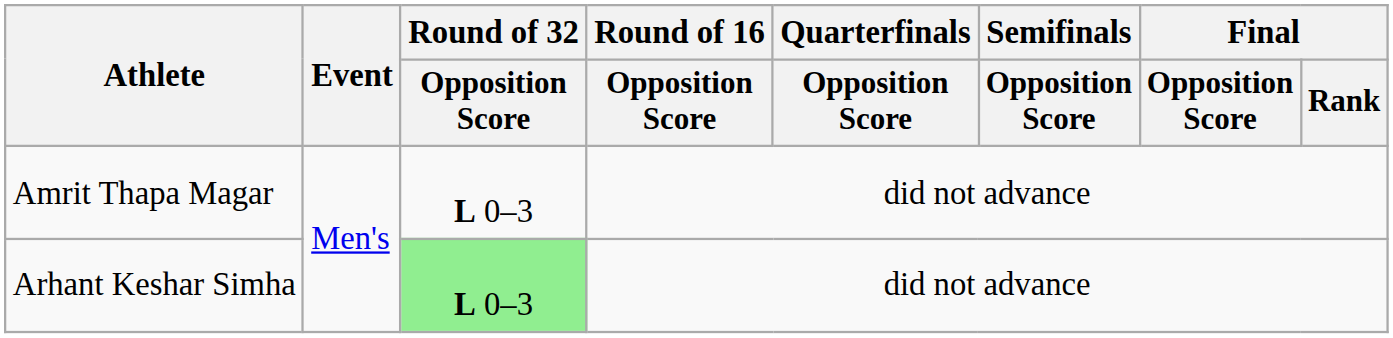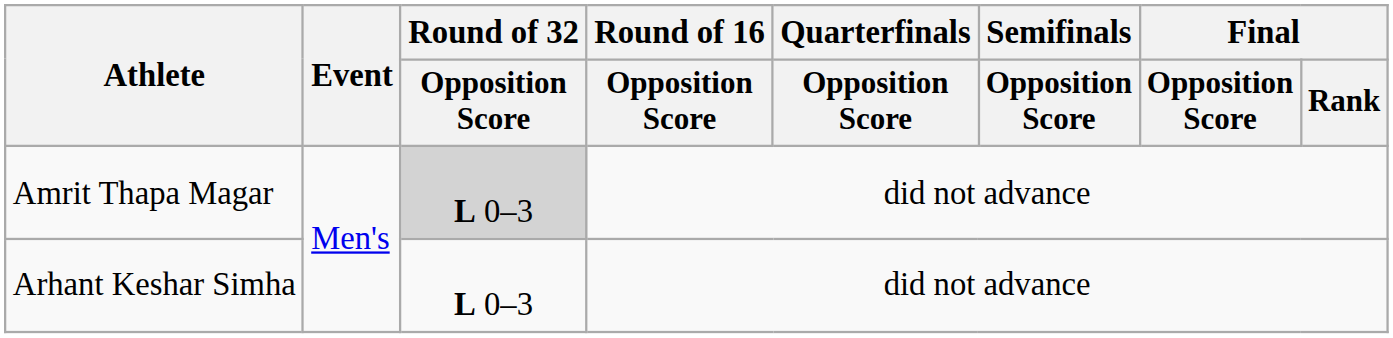(494, 211) no background -> (494, 211) lightgrey background
(494, 304) lightgreen background -> (494, 304) no background
